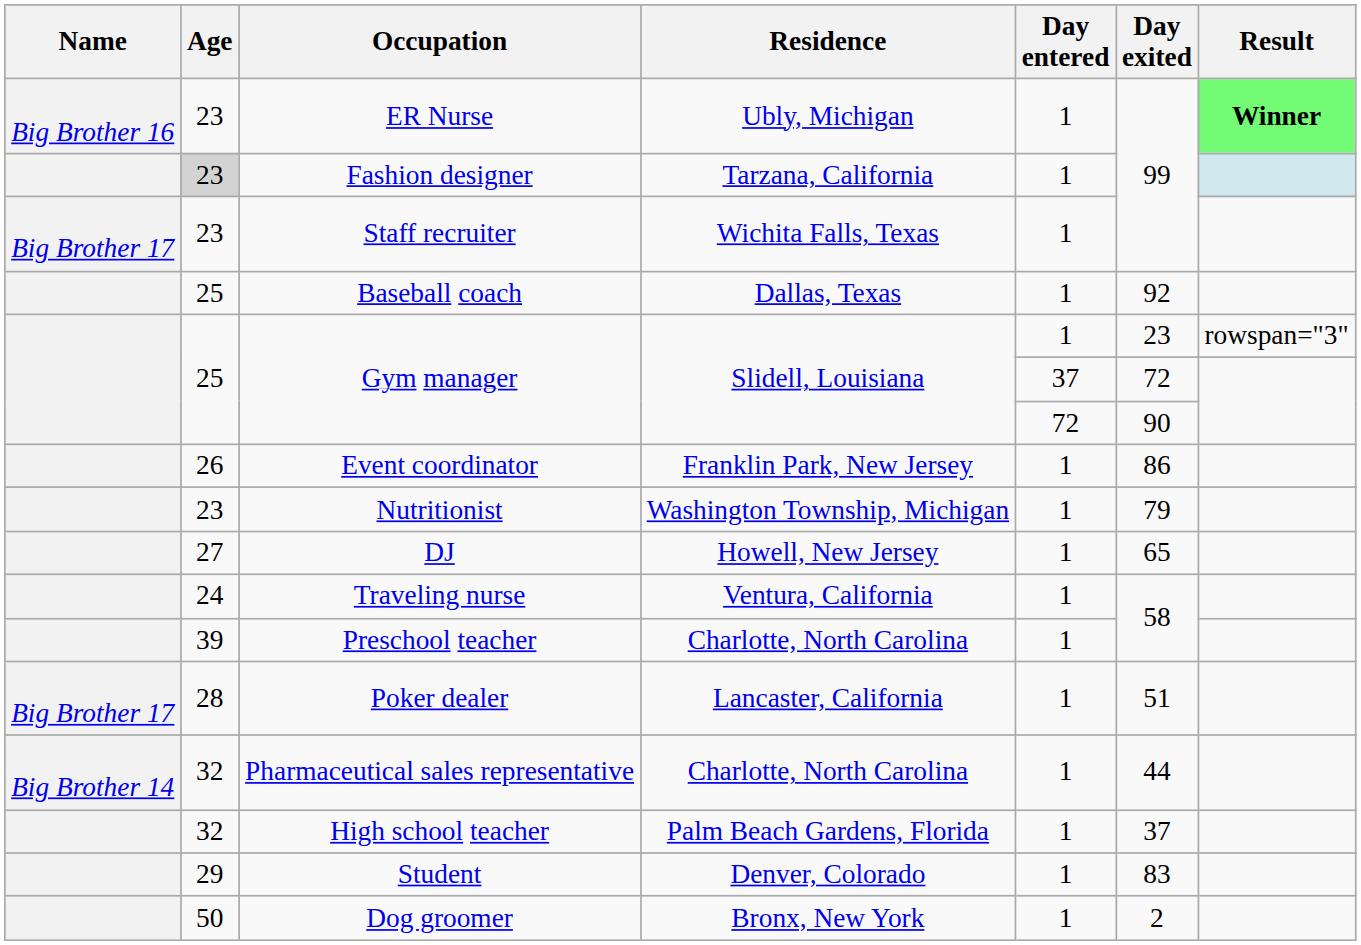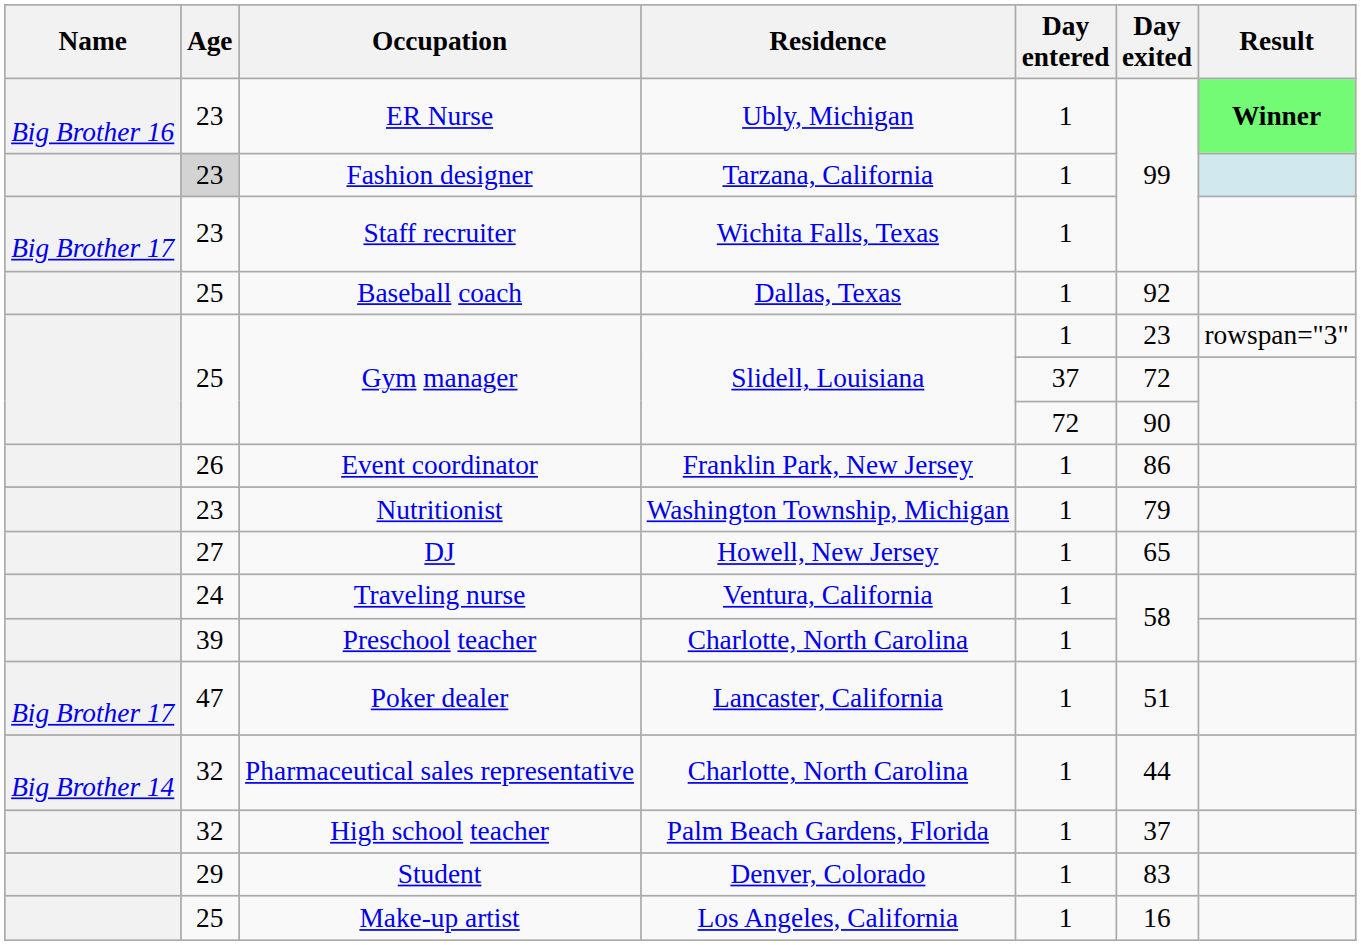(210, 698) 28 -> (210, 698) 47
+ row: (440, 917)
- row: (440, 917)
